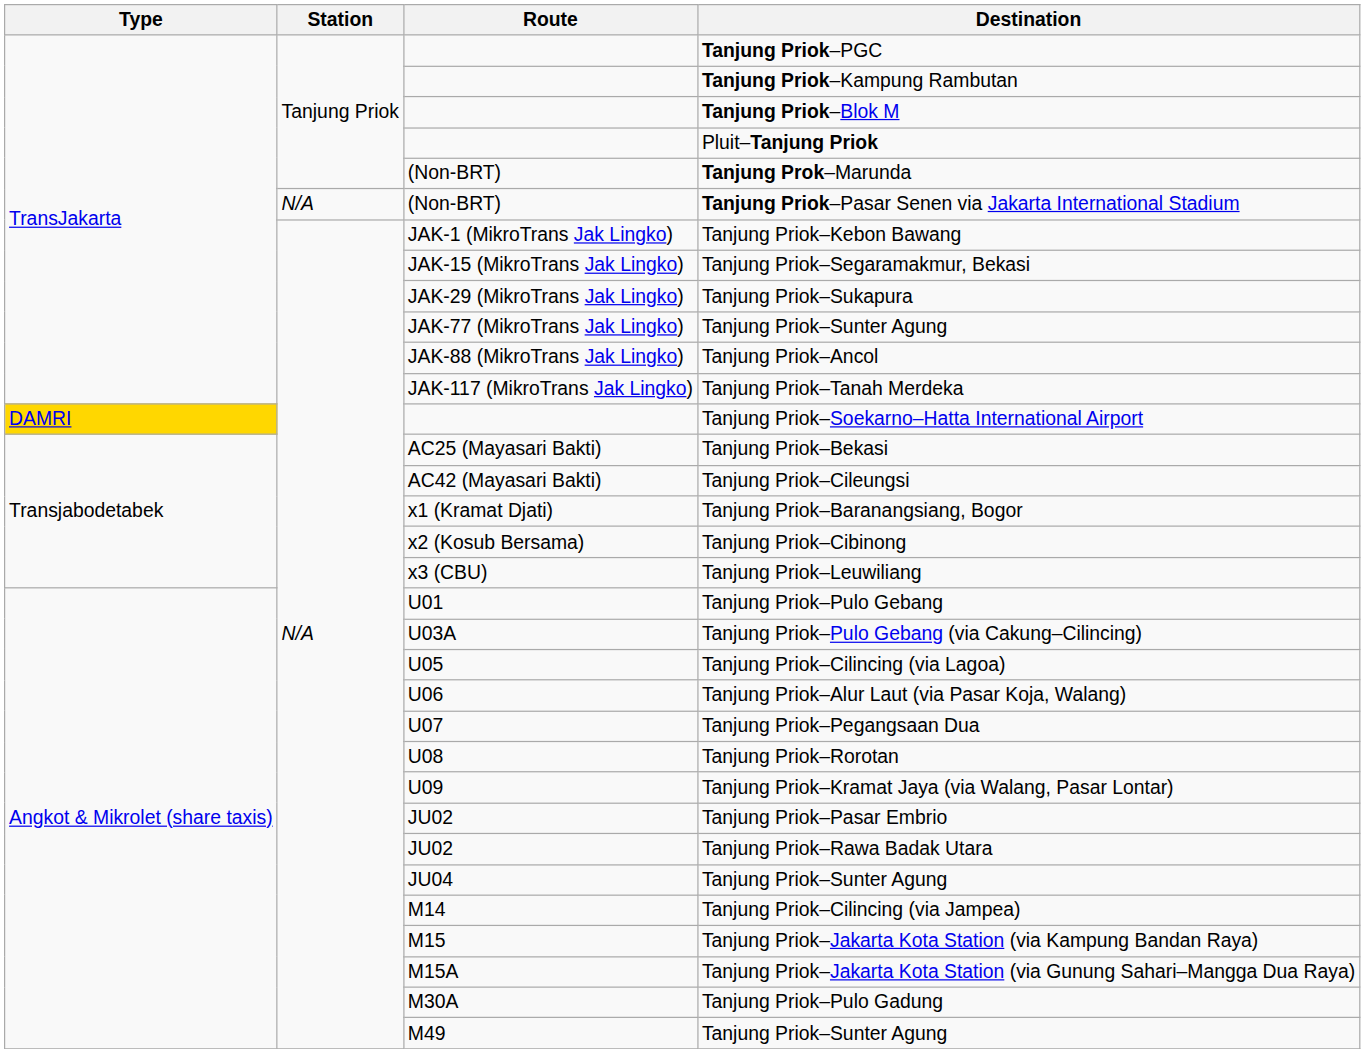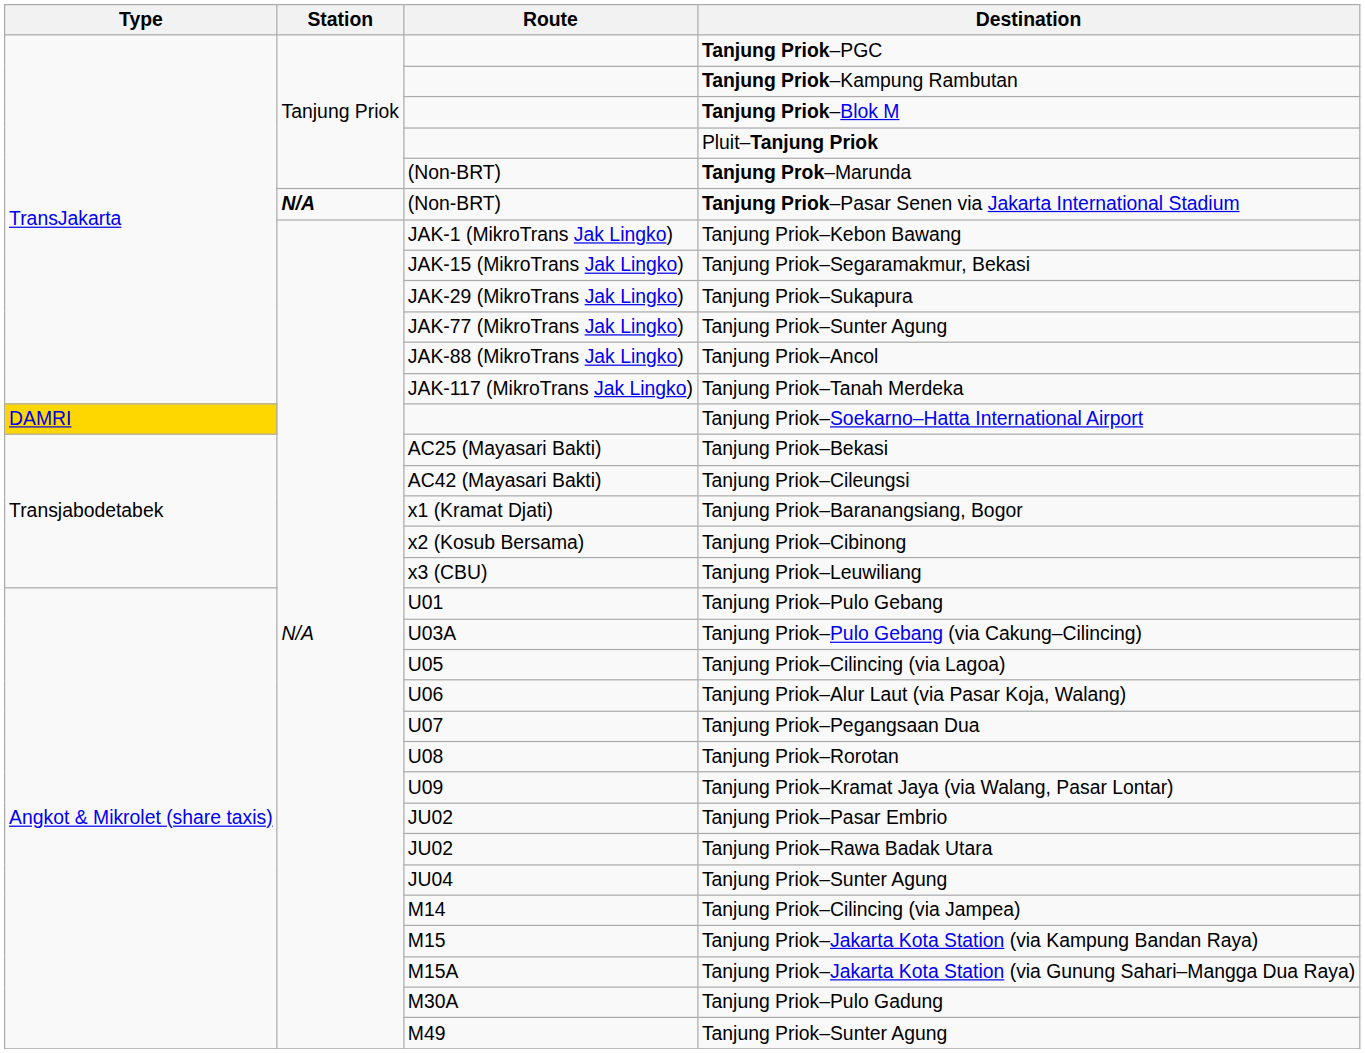(298, 204) normal -> (298, 204) bold
